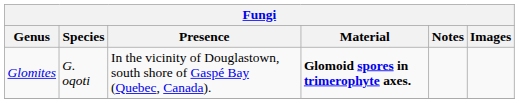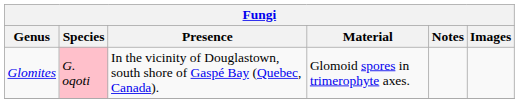(76, 72) no background -> (76, 72) pink background
(358, 72) bold -> (360, 72) normal
